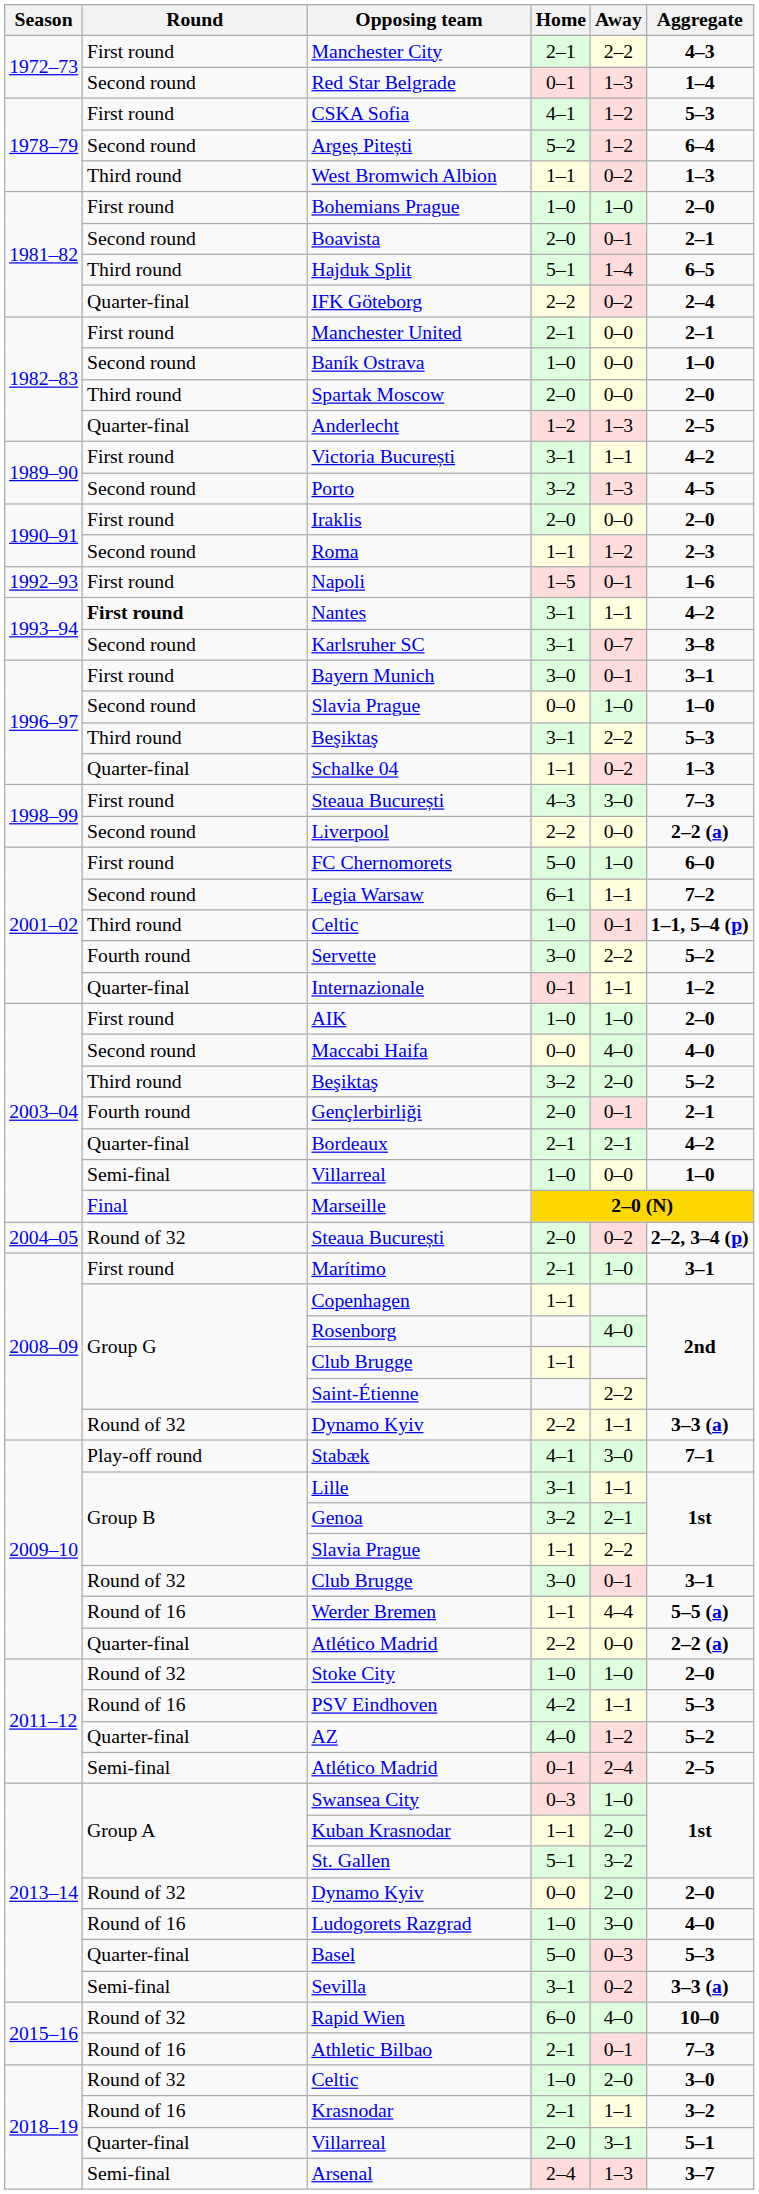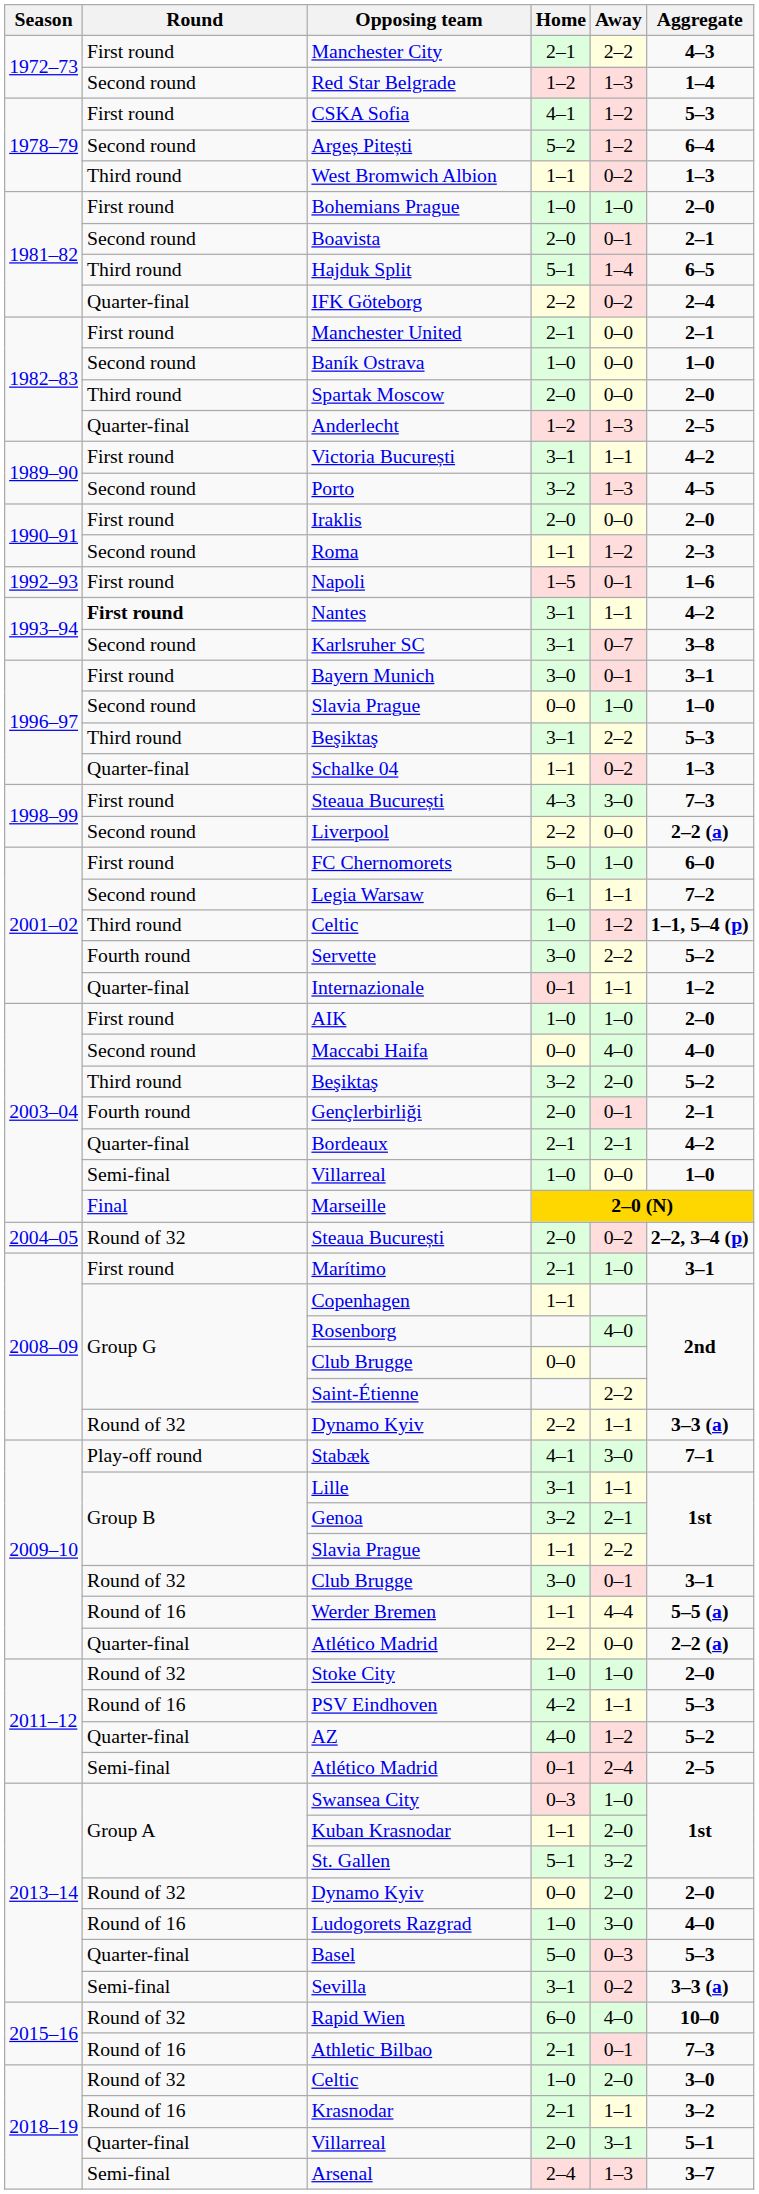(561, 82) 0–1 -> (561, 82) 1–2
(618, 925) 0–1 -> (618, 925) 1–2
(561, 1362) 1–1 -> (561, 1362) 0–0
